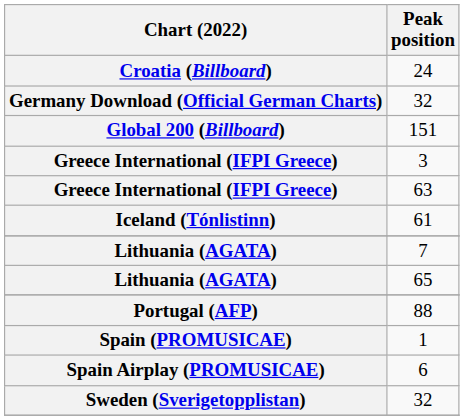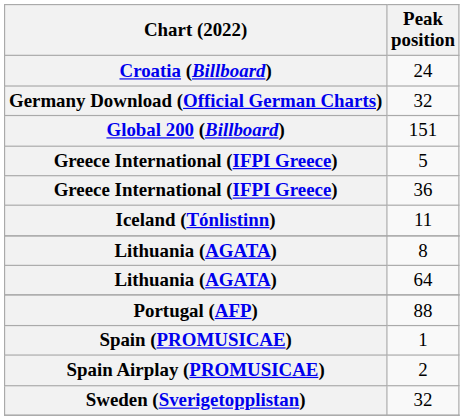(423, 160) 3 -> (423, 160) 5
(423, 190) 63 -> (423, 190) 36
(423, 220) 61 -> (423, 220) 11
(423, 250) 7 -> (423, 250) 8
(423, 280) 65 -> (423, 280) 64
(423, 370) 6 -> (423, 370) 2
